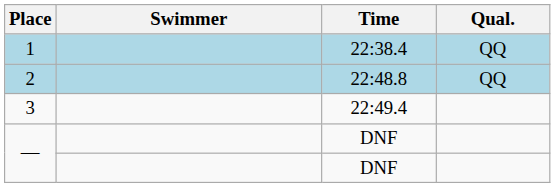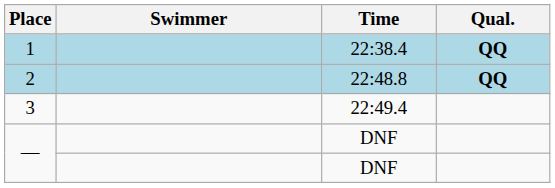(493, 49) normal -> (493, 49) bold
(493, 78) normal -> (493, 78) bold
